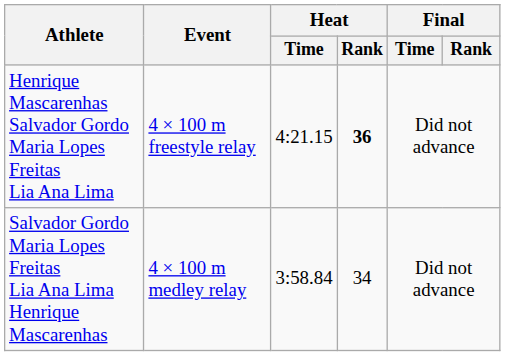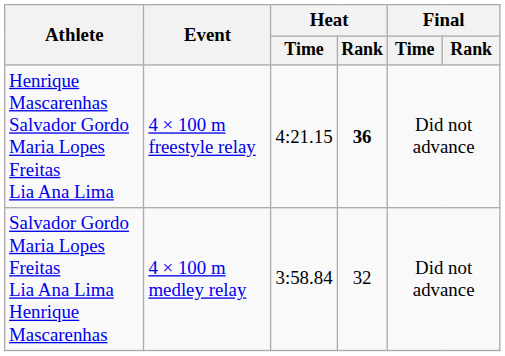(362, 279) 34 -> (362, 279) 32
